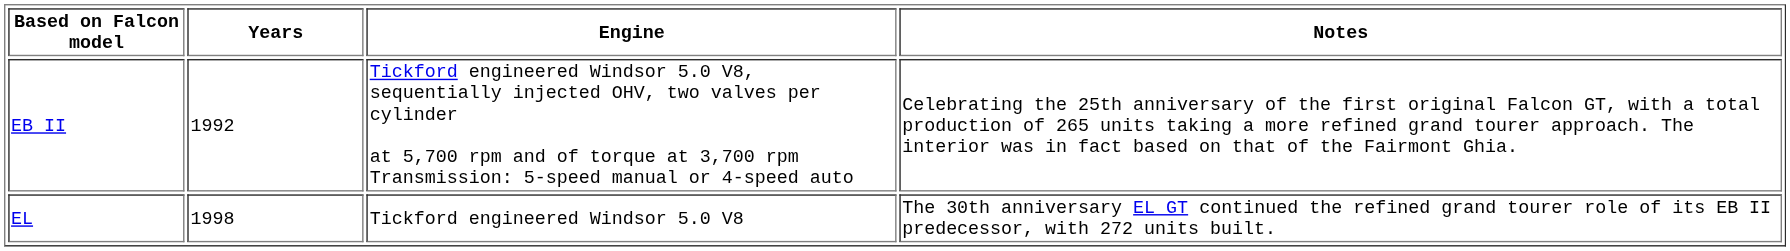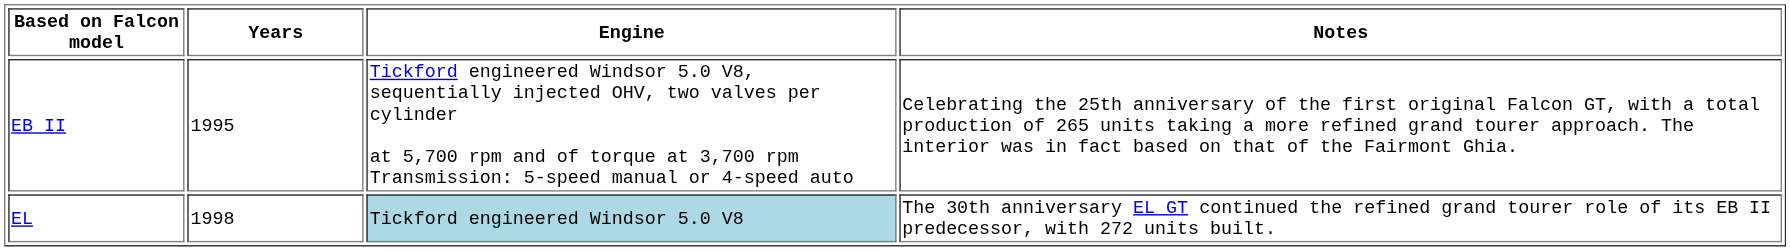(212, 125) 1992 -> (212, 125) 1995
(557, 218) no background -> (557, 218) lightblue background
